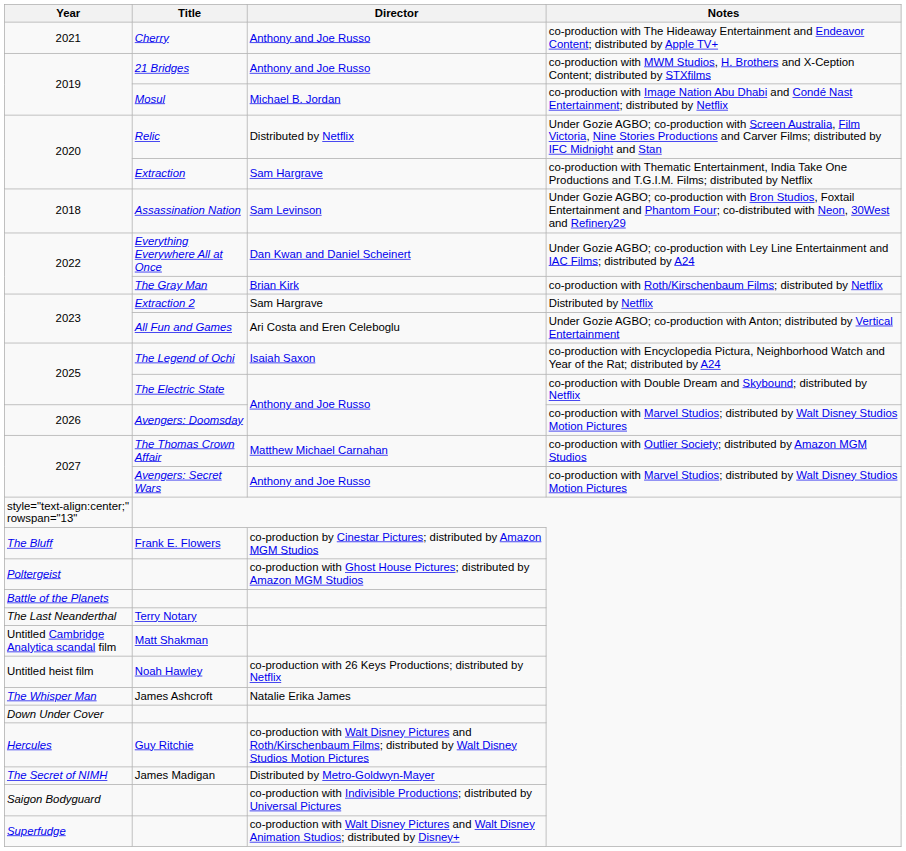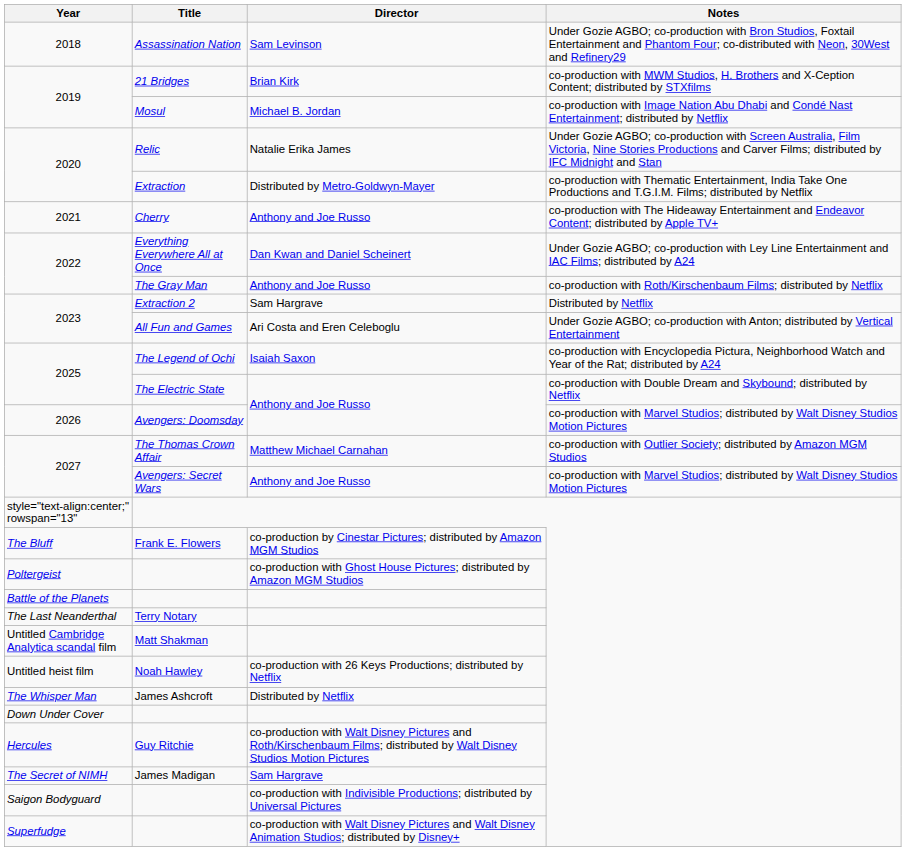rows swapped: (68, 211) <-> (68, 37)
(310, 68) Anthony and Joe Russo -> (274, 81) Brian Kirk
(302, 136) Distributed by Netflix -> (300, 149) Natalie Erika James
(286, 173) Sam Hargrave -> (342, 186) Distributed by Metro-Goldwyn-Mayer
(274, 285) Brian Kirk -> (310, 285) Anthony and Joe Russo
(300, 696) Natalie Erika James -> (302, 696) Distributed by Netflix
(342, 775) Distributed by Metro-Goldwyn-Mayer -> (286, 775) Sam Hargrave
